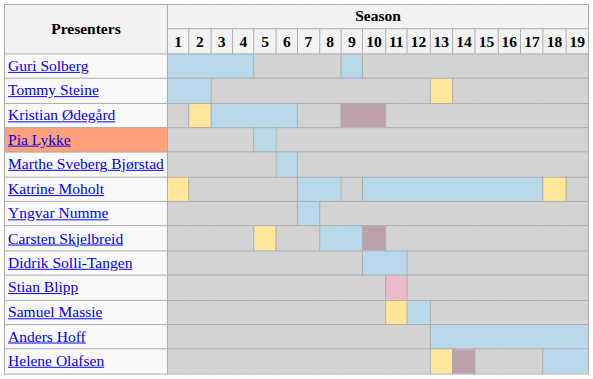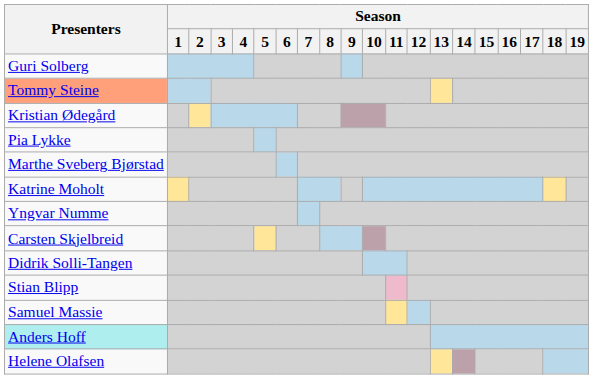(53, 90) no background -> (53, 90) lightsalmon background
(39, 139) lightsalmon background -> (39, 139) no background
(47, 336) no background -> (47, 336) paleturquoise background
